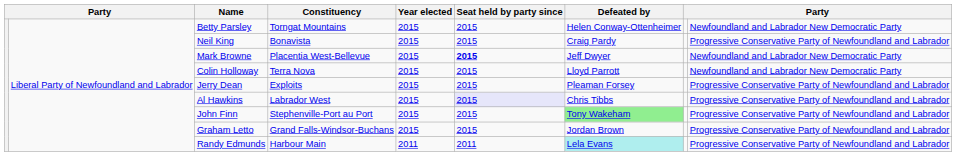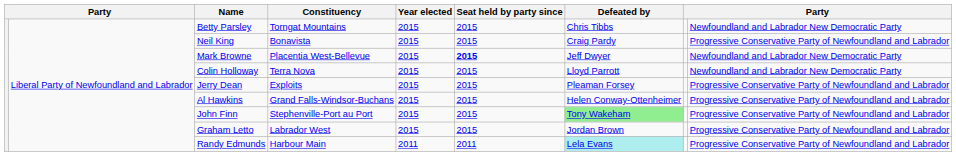(624, 27) Helen Conway-Ottenheimer -> (590, 27) Chris Tibbs
(300, 100) Labrador West -> (332, 100) Grand Falls-Windsor-Buchans
(467, 100) lavender background -> (467, 100) no background
(590, 100) Chris Tibbs -> (624, 100) Helen Conway-Ottenheimer
(332, 129) Grand Falls-Windsor-Buchans -> (300, 129) Labrador West
